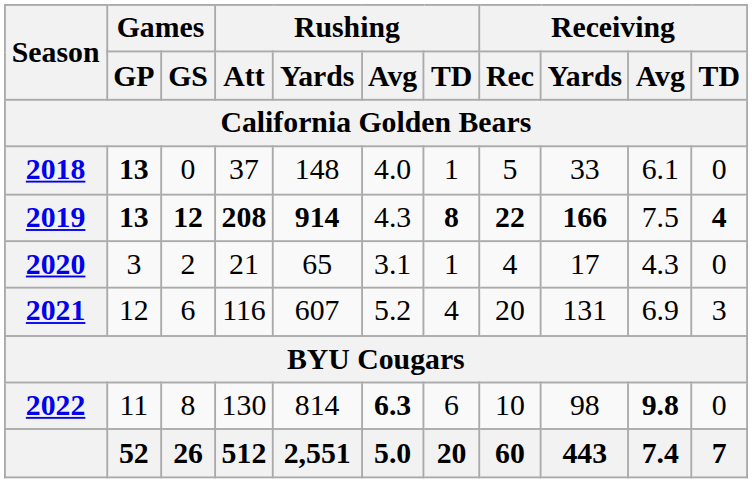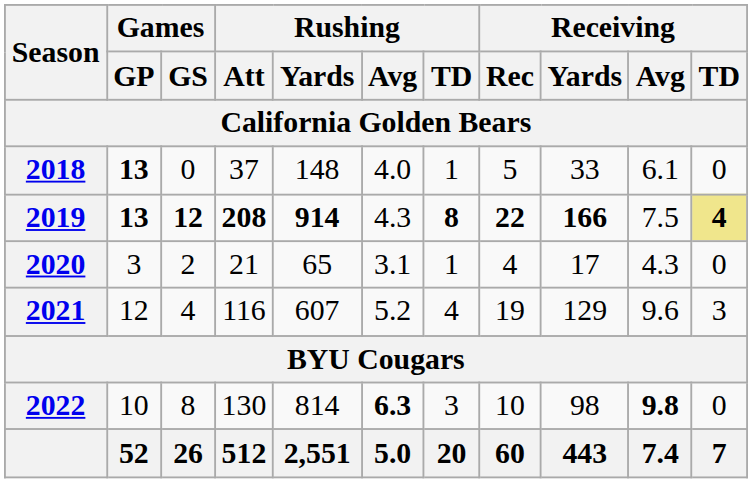(719, 216) no background -> (719, 216) khaki background
(188, 311) 6 -> (188, 311) 4
(510, 311) 20 -> (510, 311) 19
(585, 311) 131 -> (585, 311) 129
(660, 311) 6.9 -> (660, 311) 9.6
(134, 405) 11 -> (134, 405) 10
(452, 405) 6 -> (452, 405) 3
